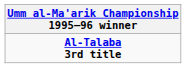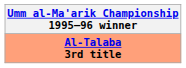(93, 48) no background -> (93, 48) lightsalmon background
